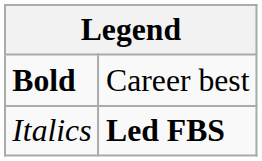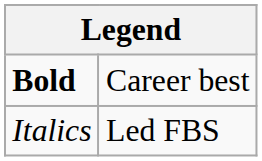(166, 130) bold -> (163, 130) normal
